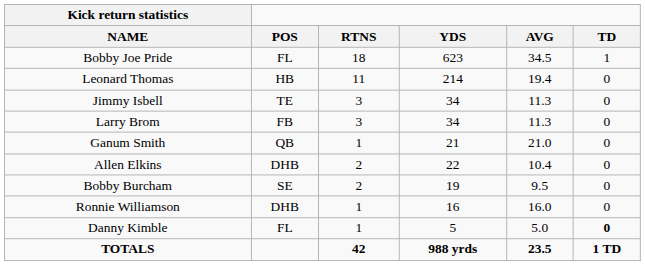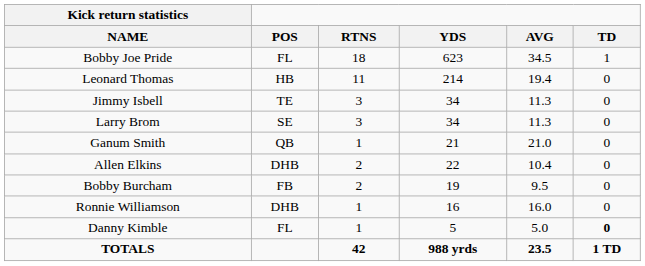(285, 121) FB -> (285, 121) SE
(285, 185) SE -> (285, 185) FB
